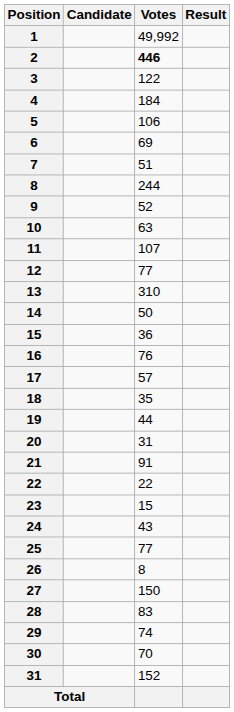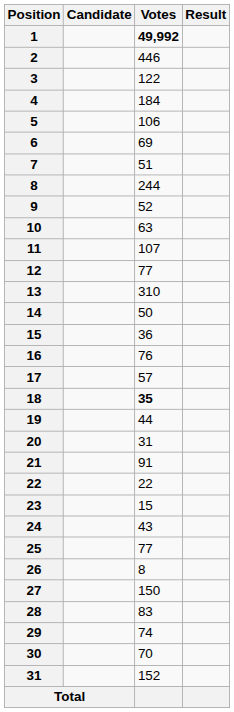(158, 36) normal -> (158, 36) bold
(149, 57) bold -> (149, 57) normal
(145, 398) normal -> (145, 398) bold
